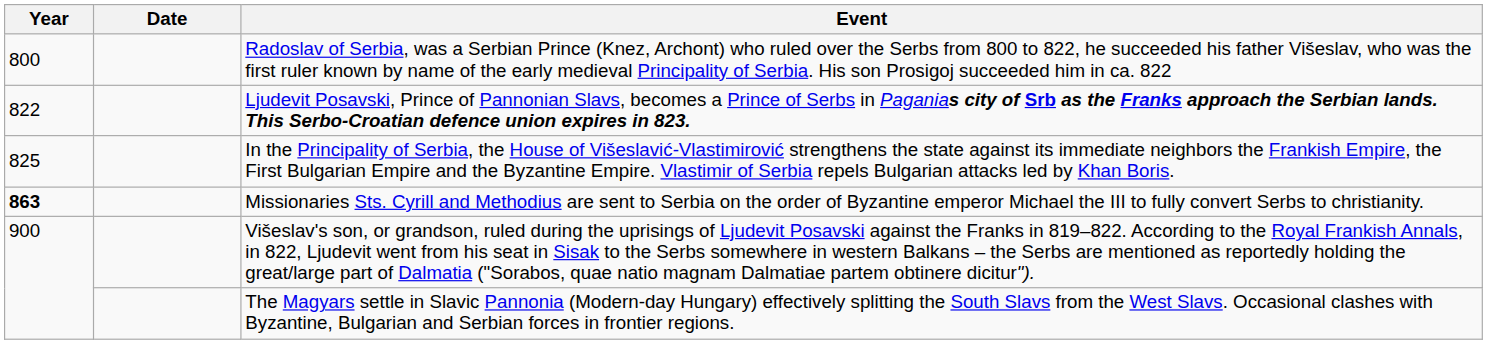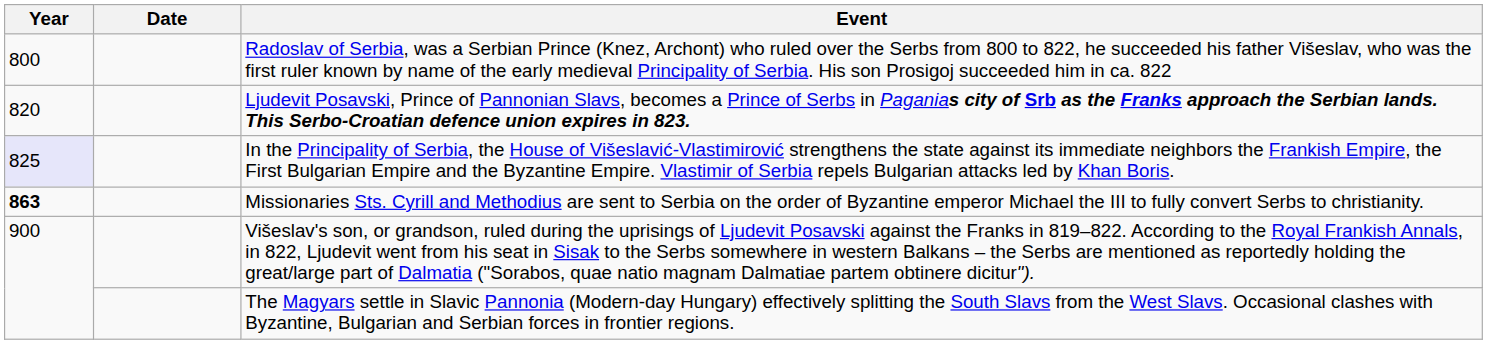(25, 110) 822 -> (25, 110) 820
(25, 161) no background -> (25, 161) lavender background
